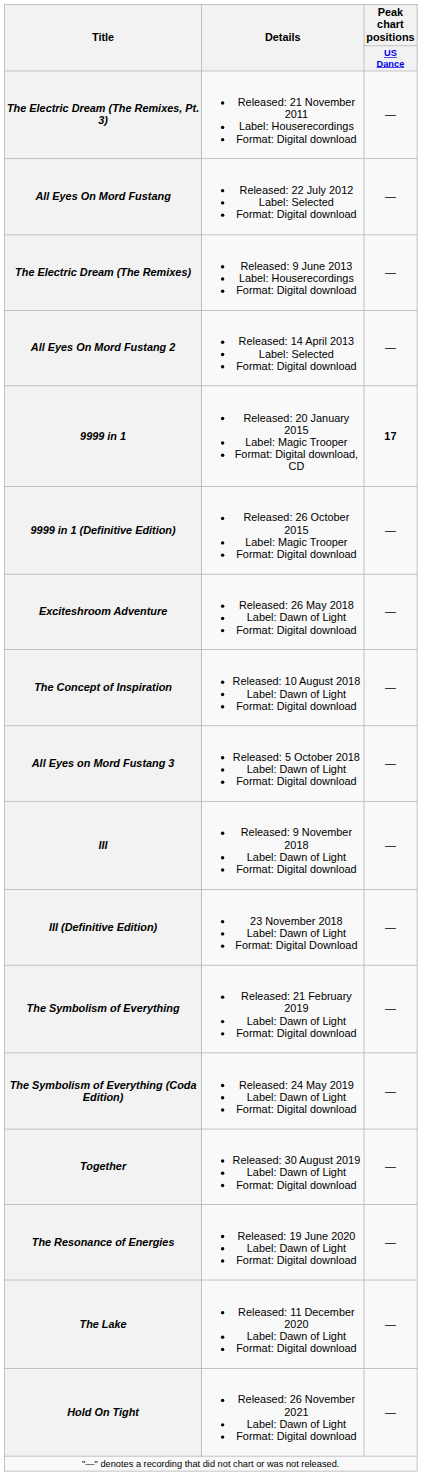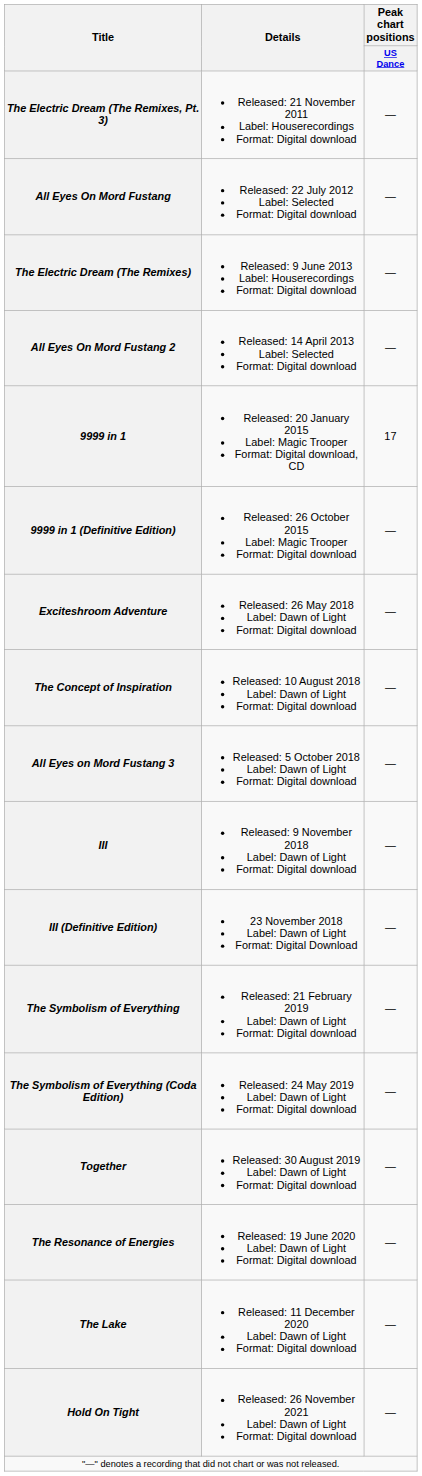(390, 436) bold -> (390, 436) normal
